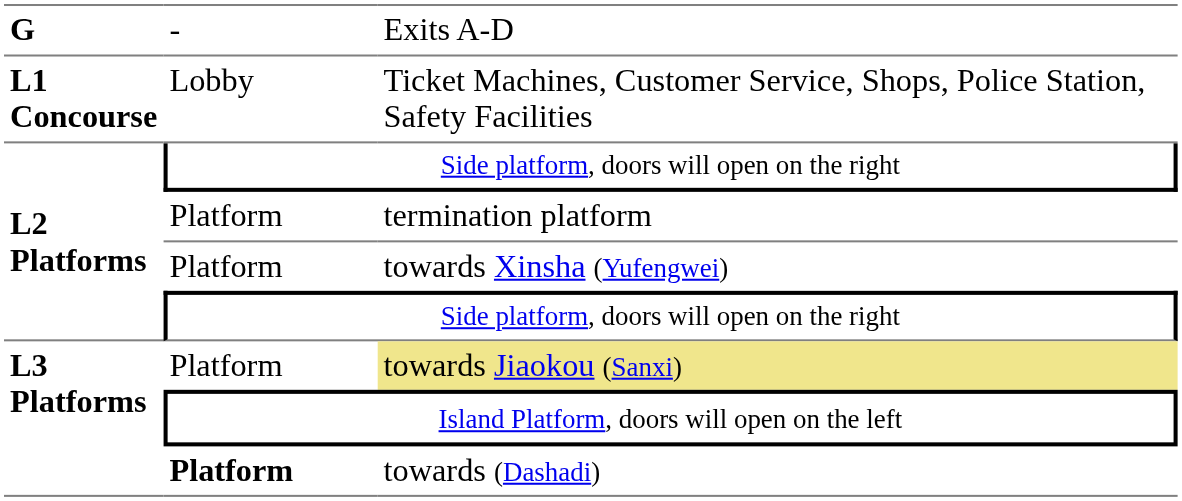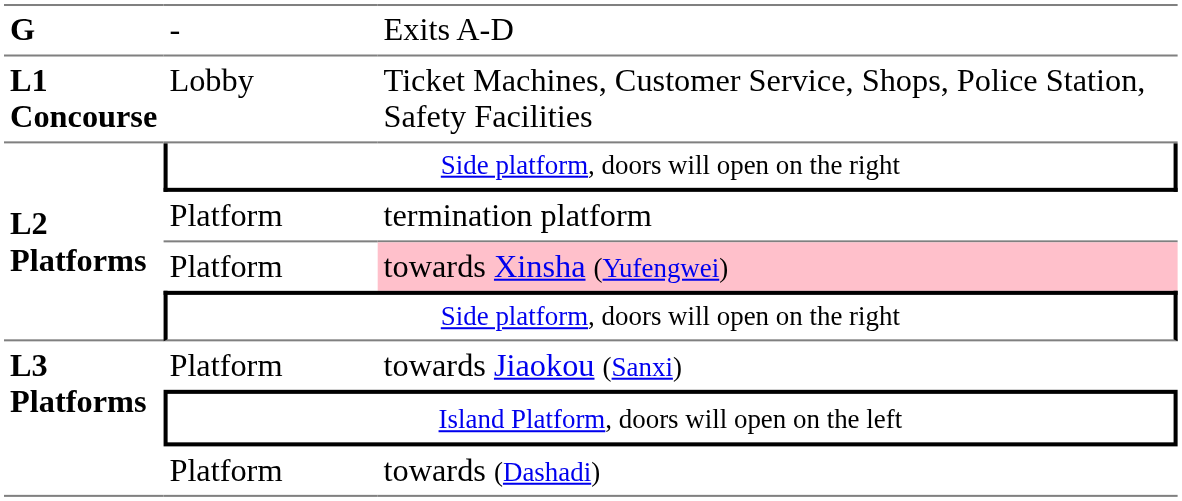(556, 266) no background -> (556, 266) pink background
(533, 365) khaki background -> (533, 365) no background
(231, 470) bold -> (226, 470) normal
